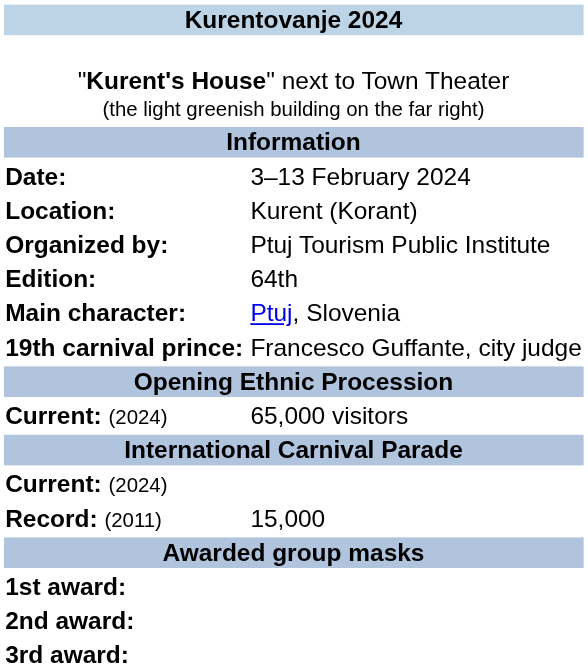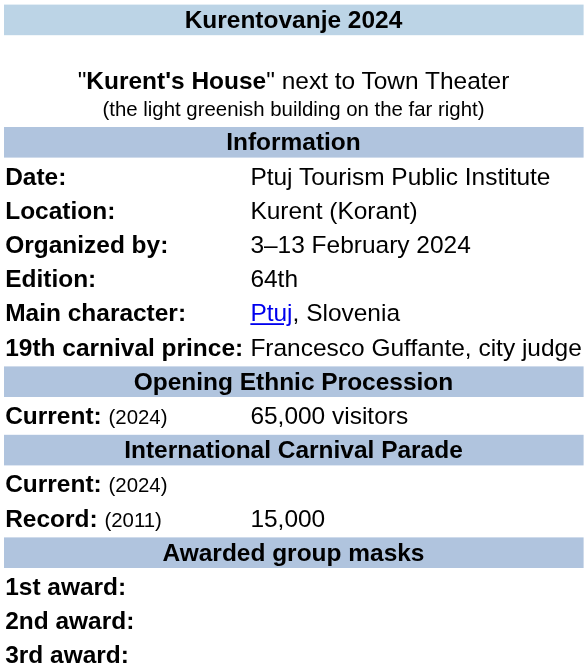(361, 176) 3–13 February 2024 -> (400, 176) Ptuj Tourism Public Institute
(400, 245) Ptuj Tourism Public Institute -> (361, 245) 3–13 February 2024
